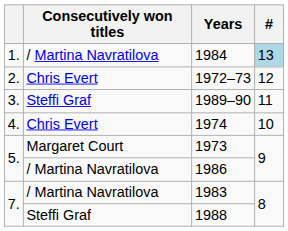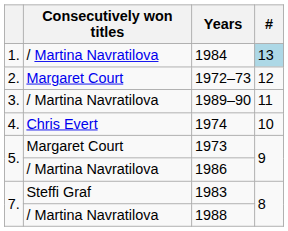(62, 78) Chris Evert -> (75, 78) Margaret Court
(59, 101) Steffi Graf -> (92, 101) / Martina Navratilova
(92, 192) / Martina Navratilova -> (59, 192) Steffi Graf
(59, 215) Steffi Graf -> (92, 215) / Martina Navratilova
